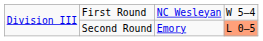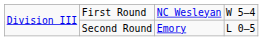(241, 28) lightsalmon background -> (241, 28) no background
